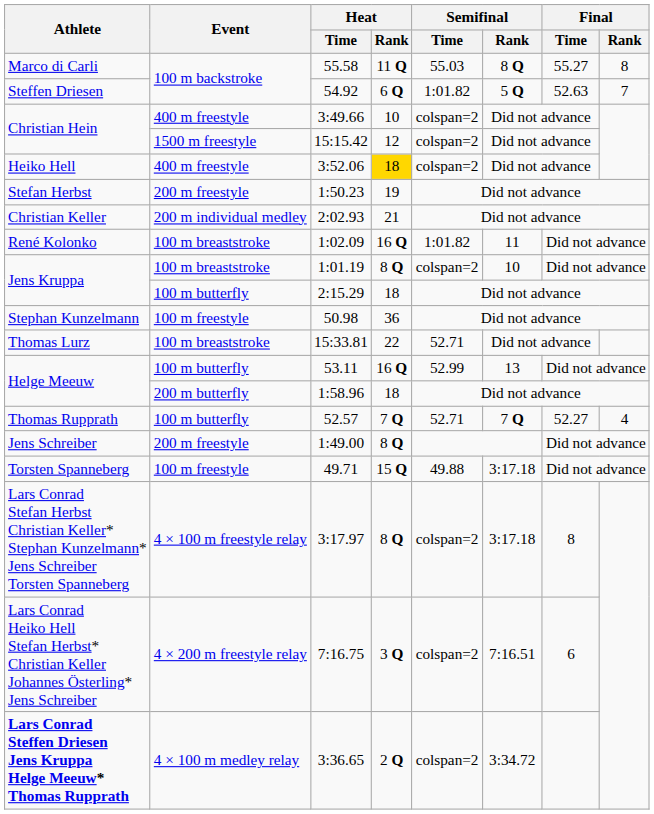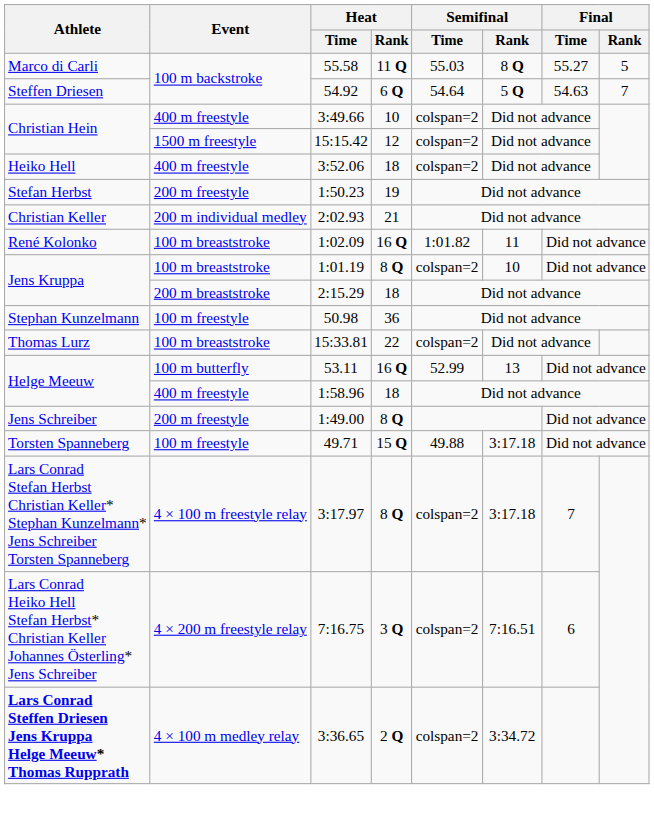(625, 66) 8 -> (625, 66) 5
(447, 91) 1:01.82 -> (447, 91) 54.64
(571, 91) 52.63 -> (571, 91) 54.63
(392, 167) gold background -> (392, 167) no background
(201, 293) 100 m butterfly -> (212, 293) 200 m breaststroke
(447, 343) 52.71 -> (447, 343) colspan=2
(201, 393) 200 m butterfly -> (201, 393) 400 m freestyle
- row: (341, 418)
(571, 539) 8 -> (571, 514) 7
